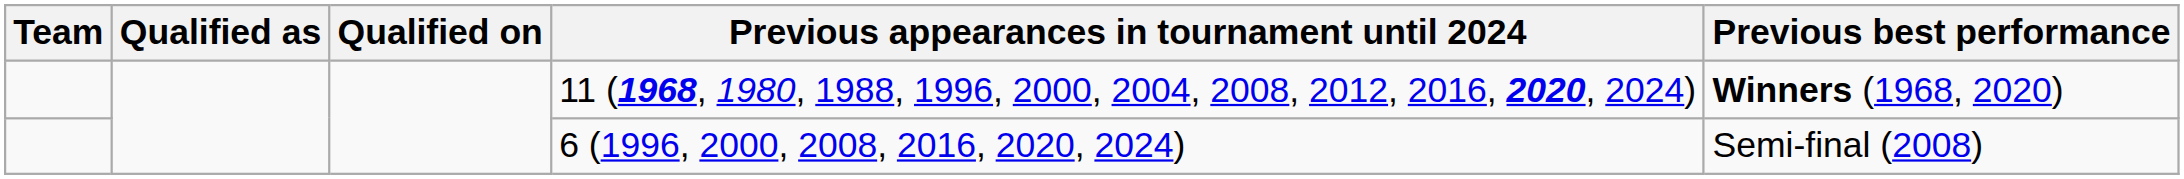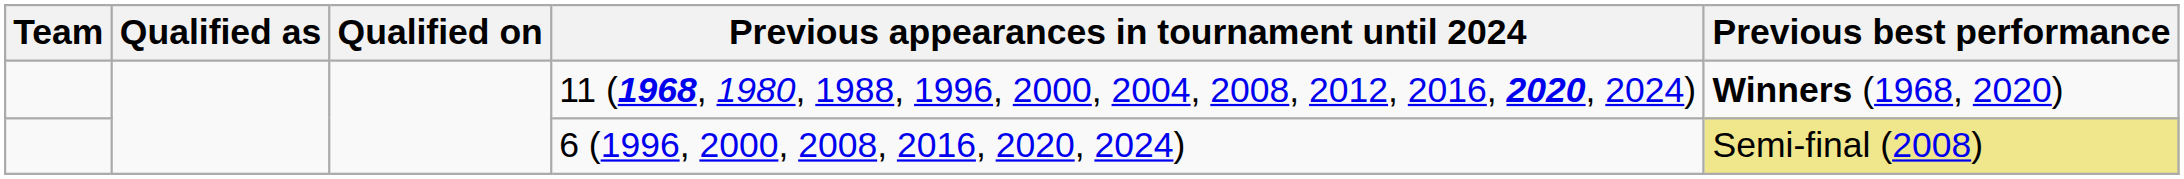(1848, 145) no background -> (1848, 145) khaki background
